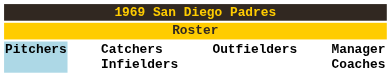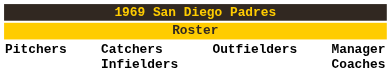(36, 50) lightblue background -> (36, 50) no background
